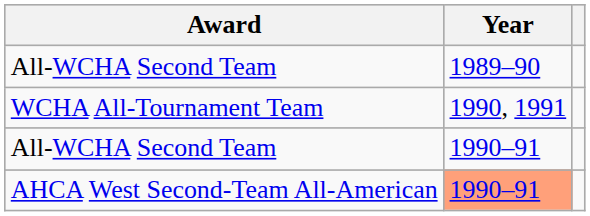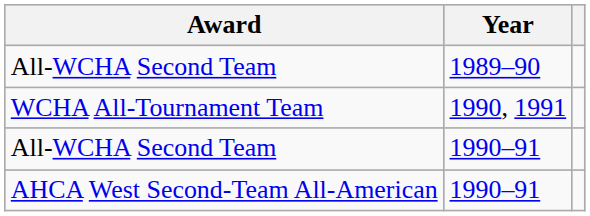(495, 189) lightsalmon background -> (495, 189) no background
